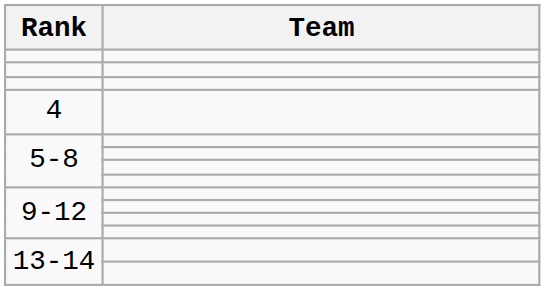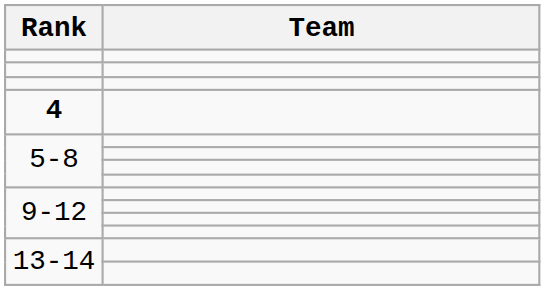(54, 112) normal -> (54, 112) bold
